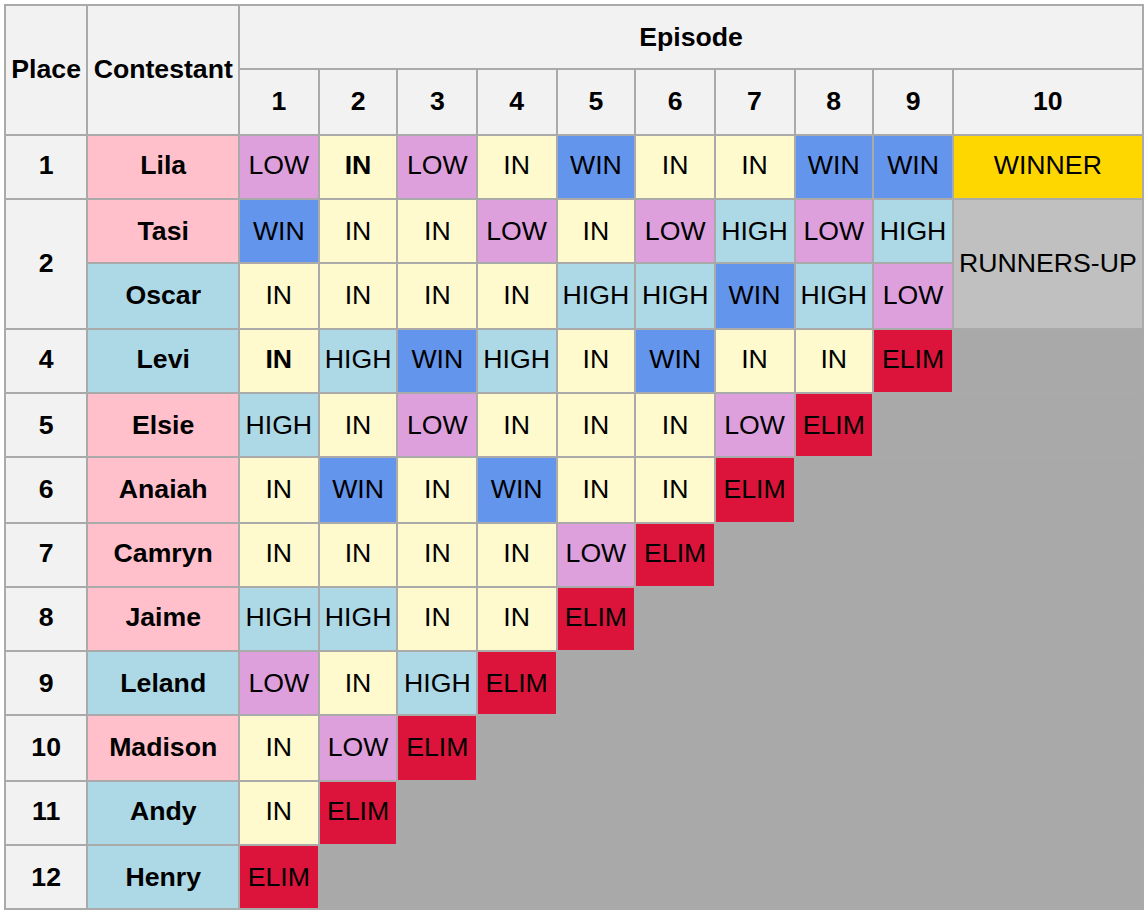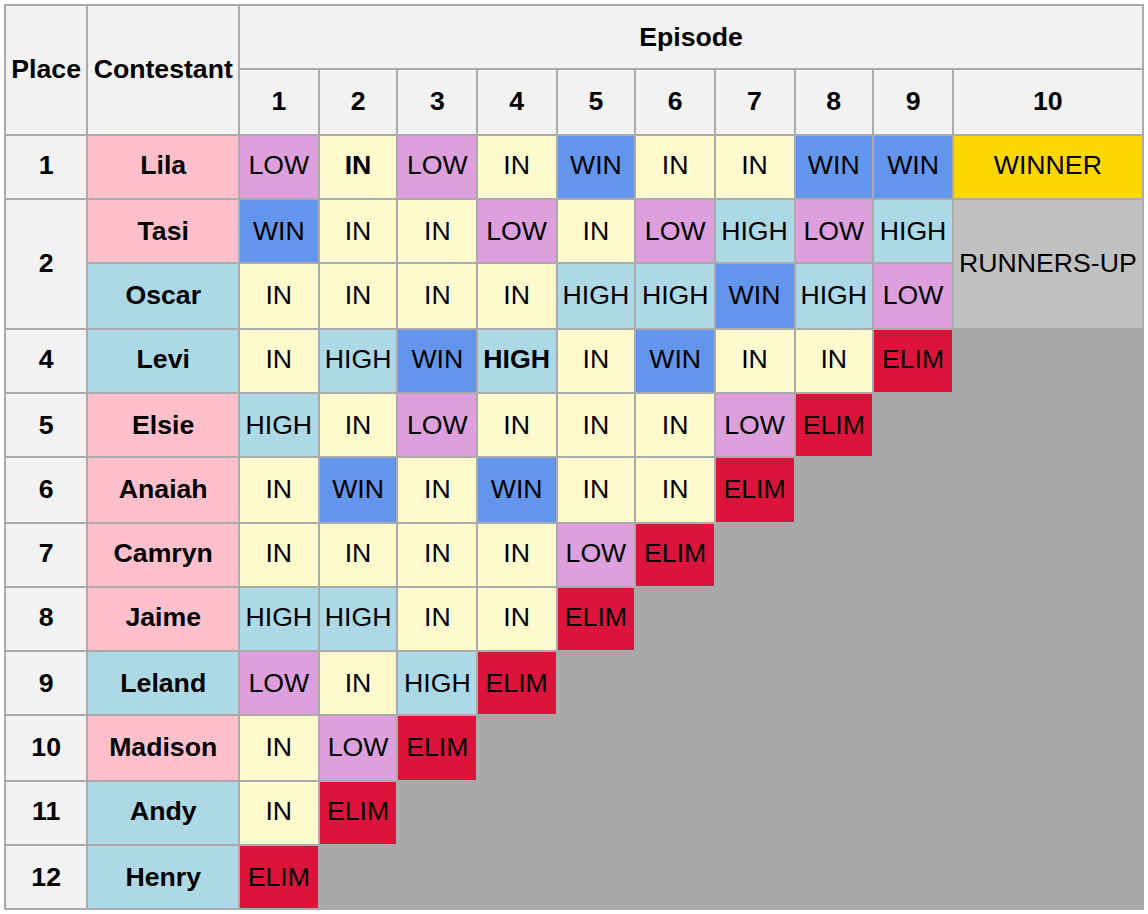(279, 360) bold -> (279, 360) normal
(517, 360) normal -> (517, 360) bold
